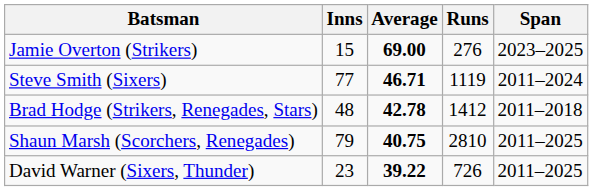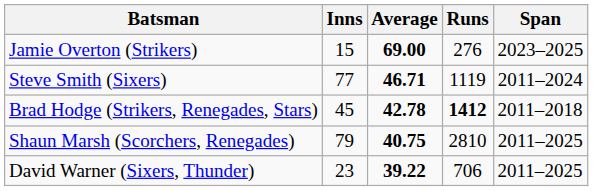(345, 110) 48 -> (345, 110) 45
(468, 110) normal -> (468, 110) bold
(468, 170) 726 -> (468, 170) 706
